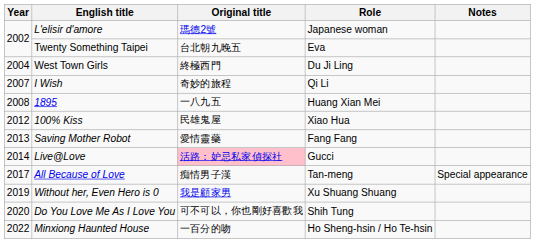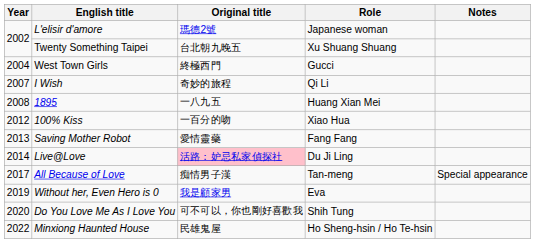(316, 47) Eva -> (352, 47) Xu Shuang Shuang
(330, 66) Du Ji Ling -> (321, 66) Gucci
(200, 120) 民雄鬼屋 -> (205, 120) 一百分的吻
(321, 156) Gucci -> (330, 156) Du Ji Ling
(352, 193) Xu Shuang Shuang -> (316, 193) Eva
(205, 229) 一百分的吻 -> (200, 229) 民雄鬼屋
